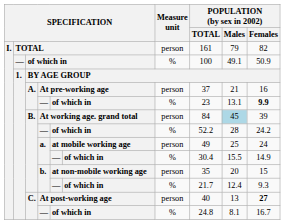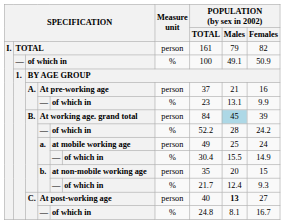(263, 102) bold -> (263, 102) normal
(234, 198) normal -> (234, 198) bold
(263, 198) bold -> (263, 198) normal
